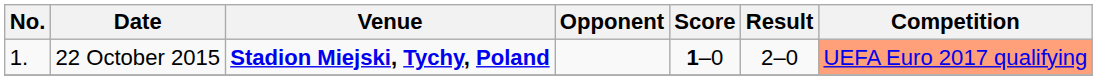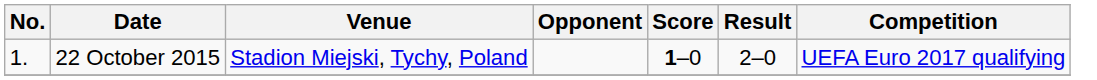(390, 57) bold -> (379, 57) normal
(955, 57) lightsalmon background -> (933, 57) no background
